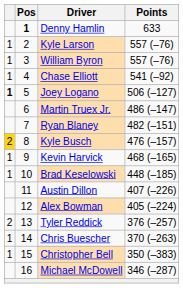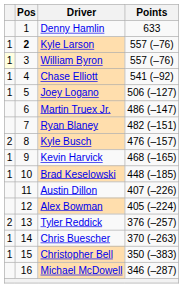(26, 29) bold -> (26, 29) normal
(26, 45) normal -> (26, 45) bold
(10, 61) no background -> (10, 61) lightyellow background
(10, 93) bold -> (10, 93) normal
(10, 142) gold background -> (10, 142) no background
